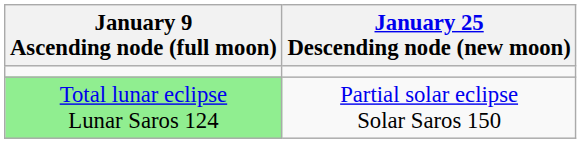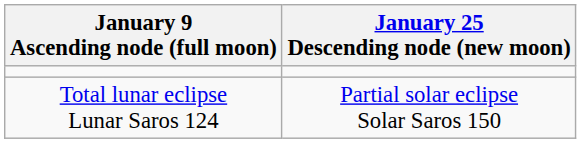(143, 107) lightgreen background -> (143, 107) no background
